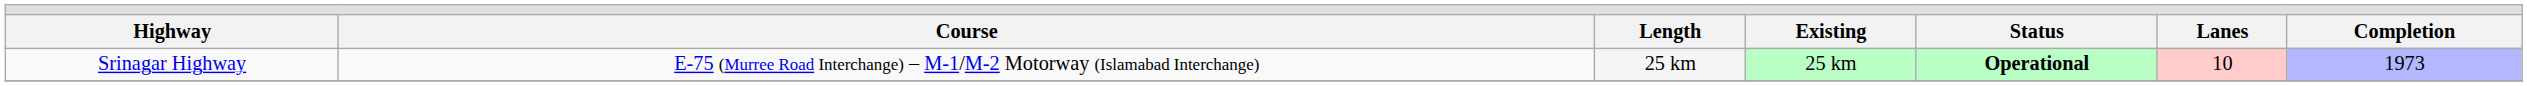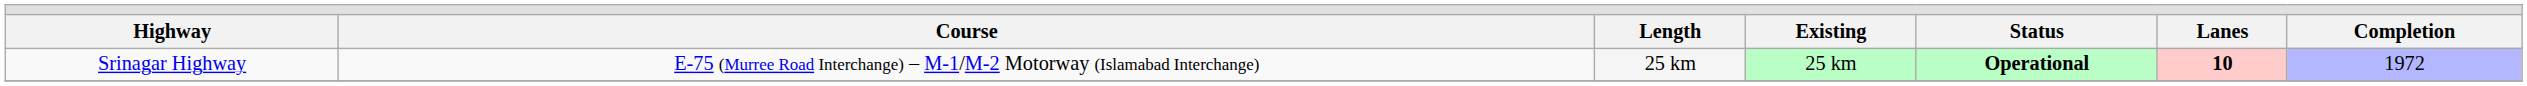(2222, 64) normal -> (2222, 64) bold
(2405, 64) 1973 -> (2405, 64) 1972
